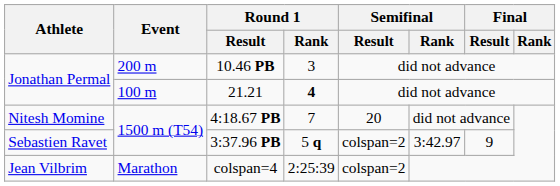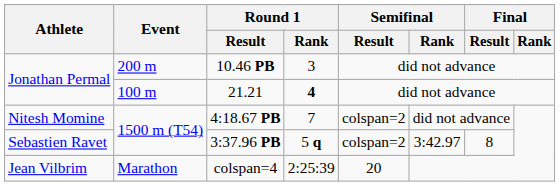(374, 117) 20 -> (374, 117) colspan=2
(489, 143) 9 -> (489, 143) 8
(374, 168) colspan=2 -> (374, 168) 20
